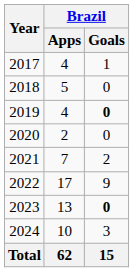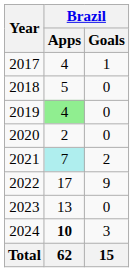(64, 111) no background -> (64, 111) lightgreen background
(107, 111) bold -> (107, 111) normal
(64, 159) no background -> (64, 159) paleturquoise background
(107, 207) bold -> (107, 207) normal
(64, 231) normal -> (64, 231) bold
